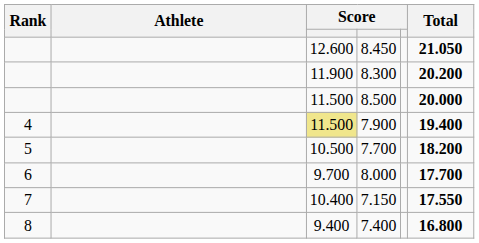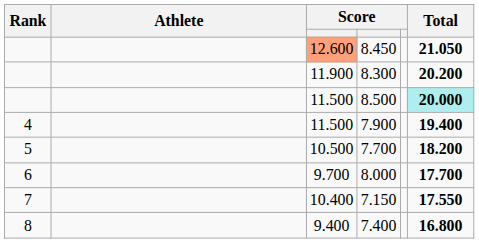(332, 49) no background -> (332, 49) lightsalmon background
(441, 99) no background -> (441, 99) paleturquoise background
(332, 124) khaki background -> (332, 124) no background
